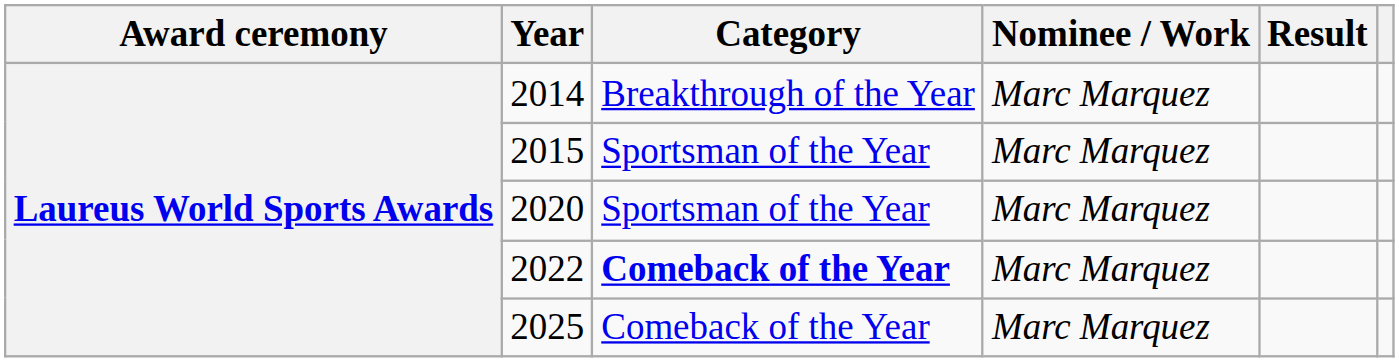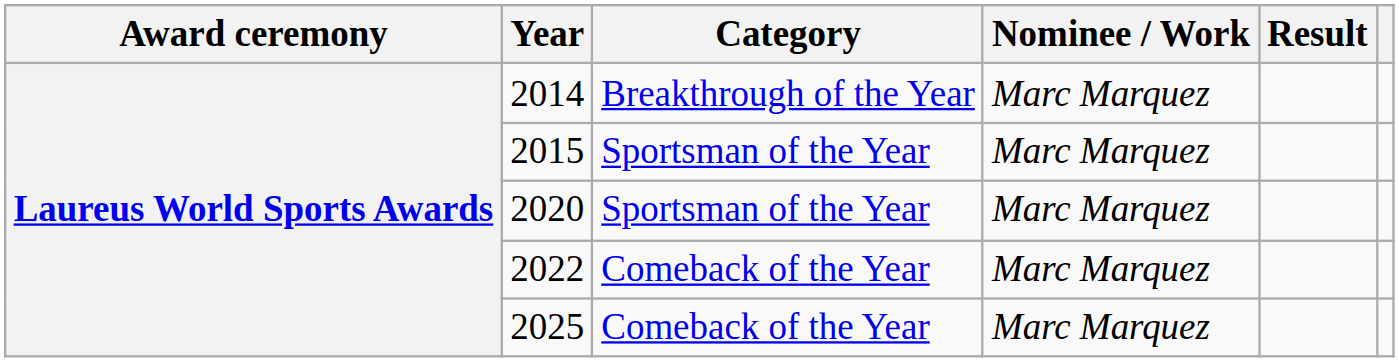(776, 268) bold -> (765, 268) normal
